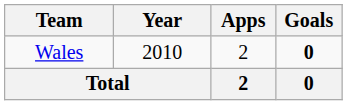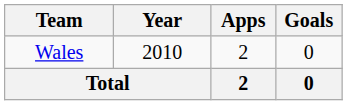(309, 52) bold -> (309, 52) normal
